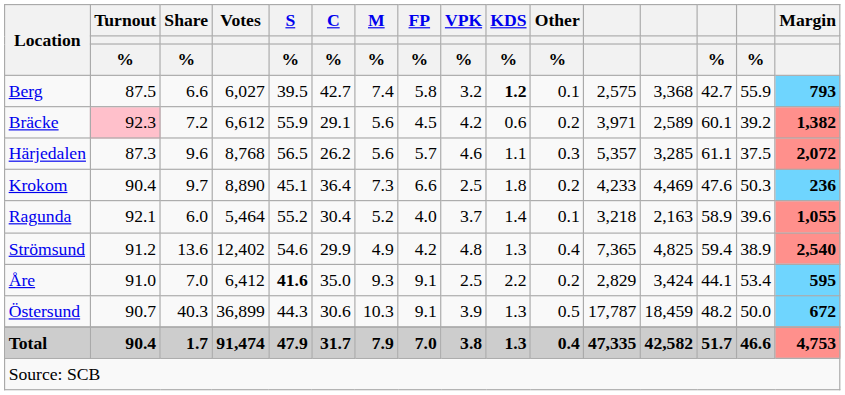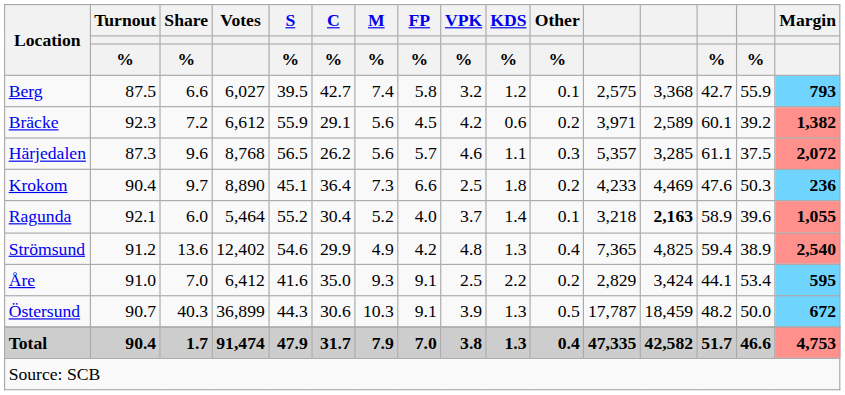(516, 91) bold -> (516, 91) normal
(141, 122) pink background -> (141, 122) no background
(673, 216) normal -> (673, 216) bold
(292, 279) bold -> (292, 279) normal
